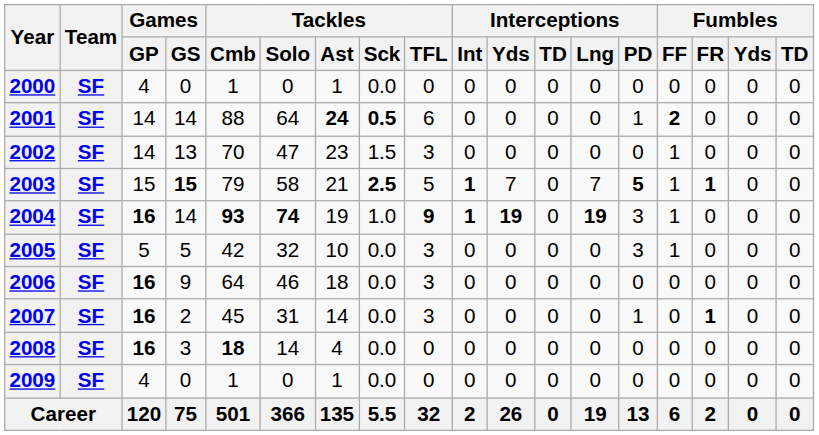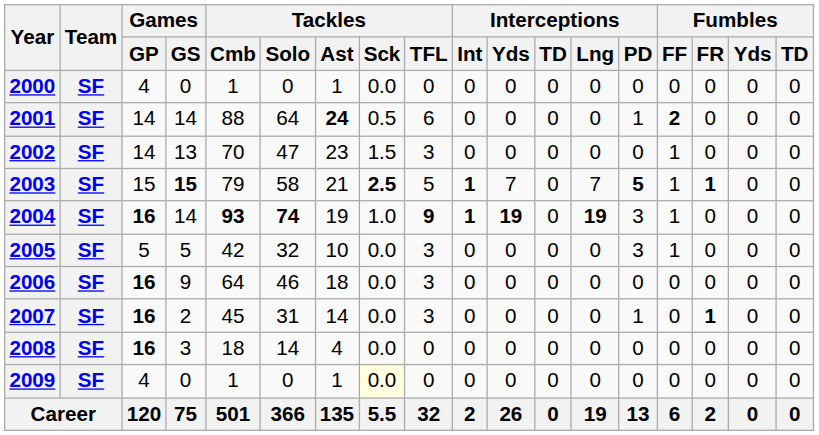(382, 119) bold -> (382, 119) normal
(233, 348) bold -> (233, 348) normal
(382, 380) no background -> (382, 380) lightyellow background
